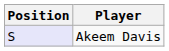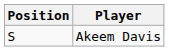(11, 36) lavender background -> (11, 36) no background
